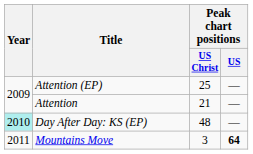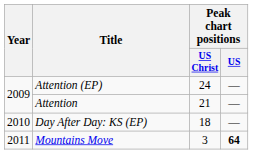(205, 85) 25 -> (205, 85) 24
(19, 122) paleturquoise background -> (19, 122) no background
(205, 122) 48 -> (205, 122) 18
